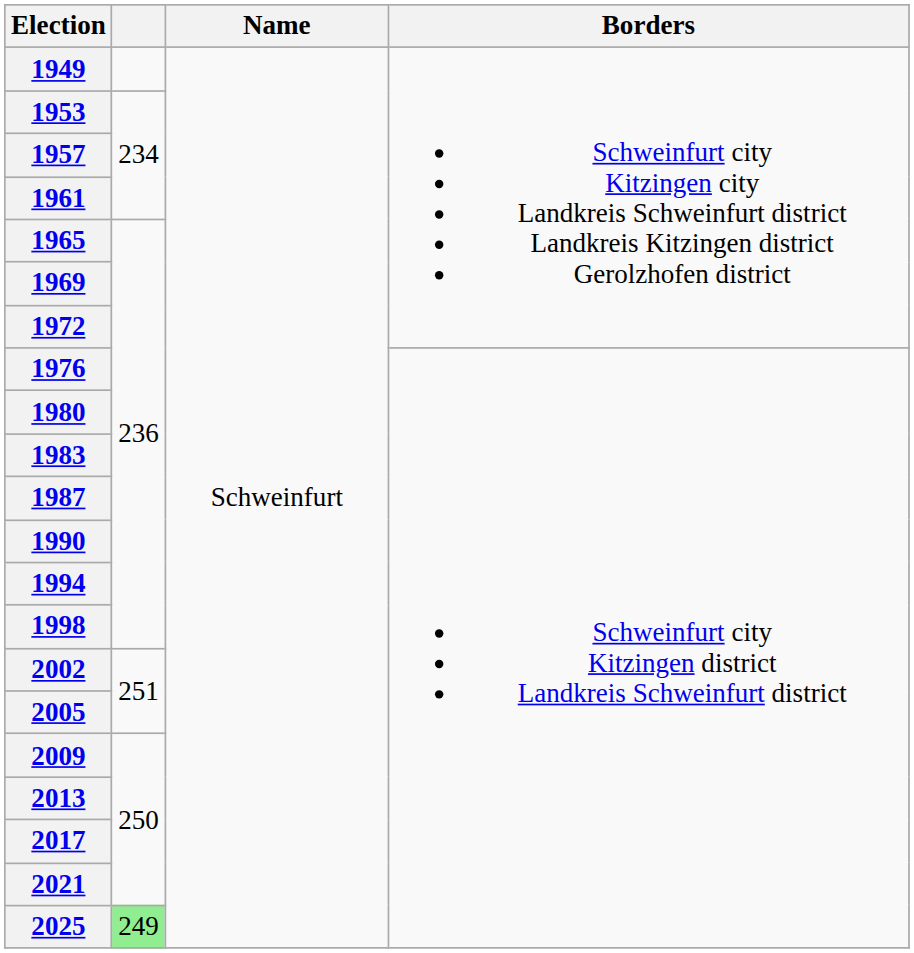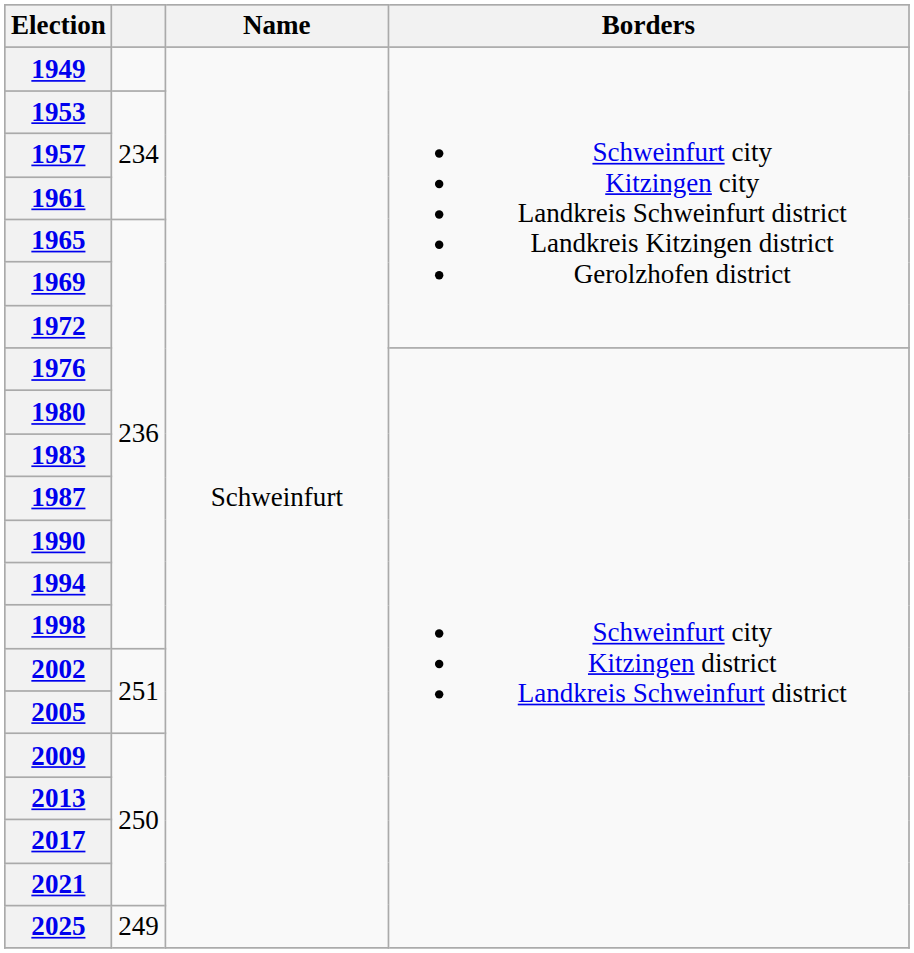(138, 926) lightgreen background -> (138, 926) no background
